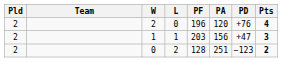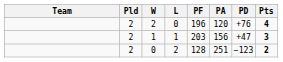columns swapped: (84, 11) <-> (16, 11)
